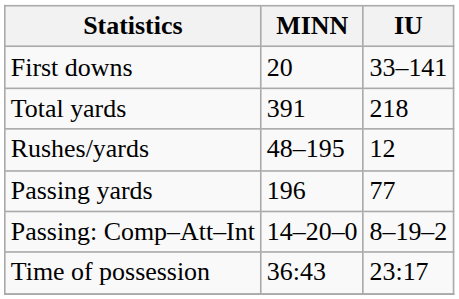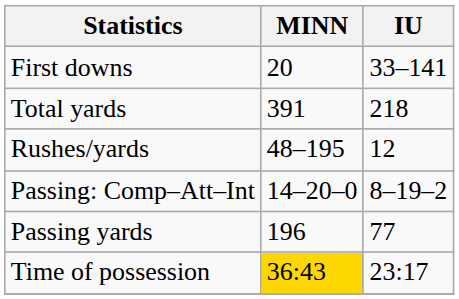rows swapped: (82, 190) <-> (133, 231)
(296, 272) no background -> (296, 272) gold background
